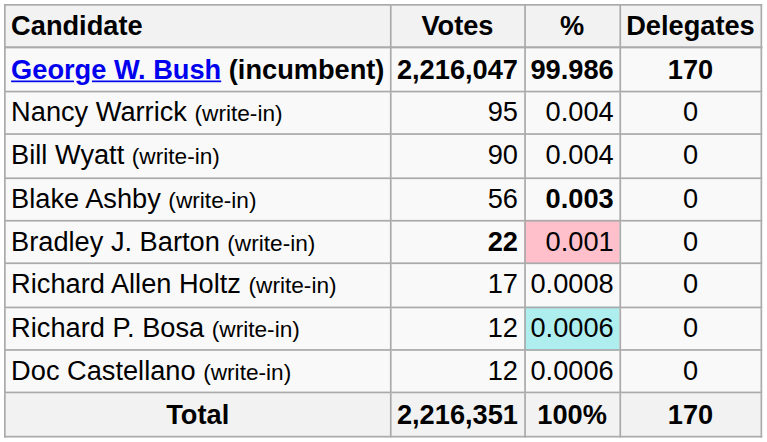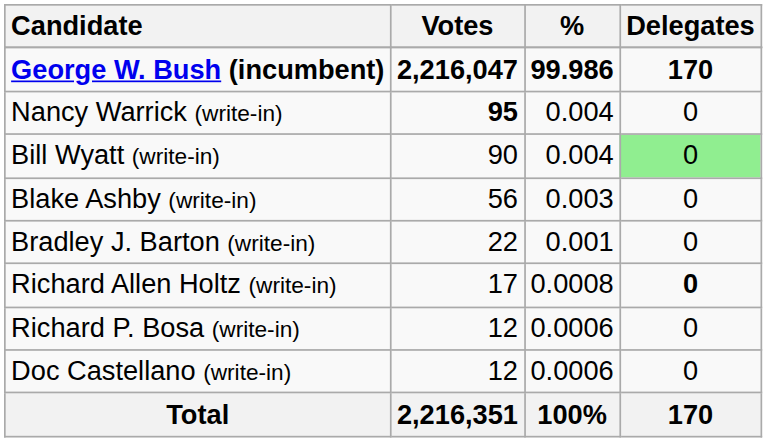(503, 112) normal -> (503, 112) bold
(690, 155) no background -> (690, 155) lightgreen background
(580, 198) bold -> (580, 198) normal
(503, 241) bold -> (503, 241) normal
(580, 241) pink background -> (580, 241) no background
(690, 284) normal -> (690, 284) bold
(572, 328) paleturquoise background -> (572, 328) no background
